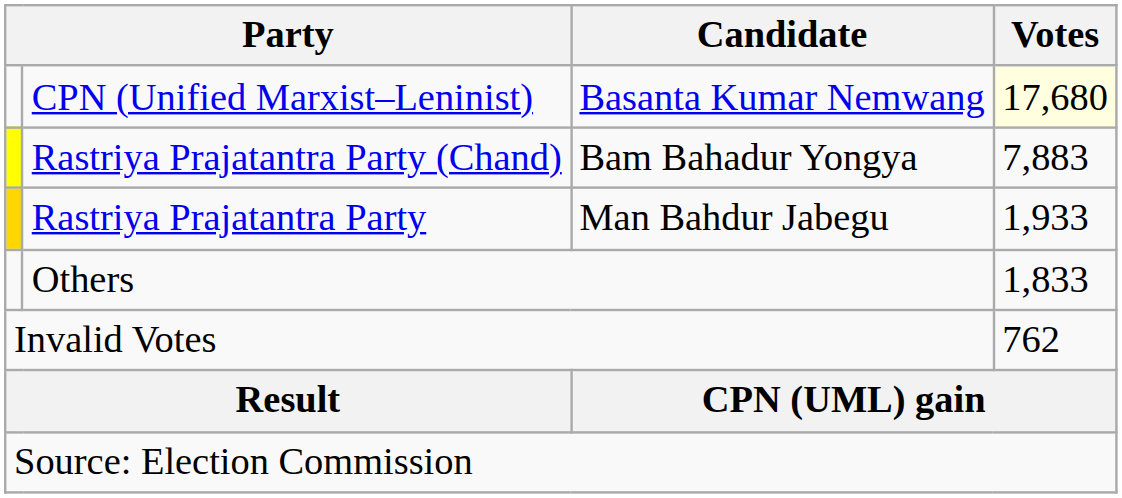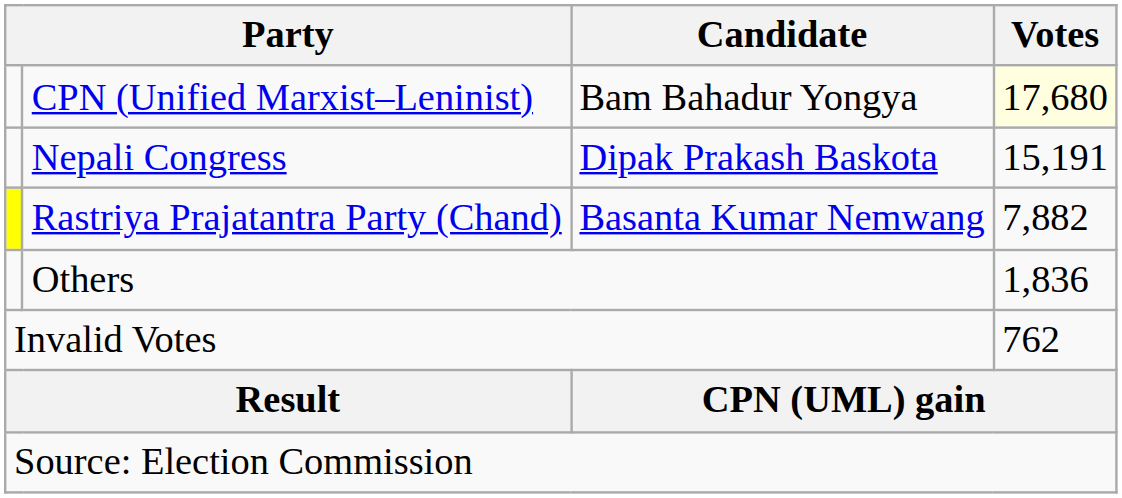(782, 95) Basanta Kumar Nemwang -> (749, 95) Bam Bahadur Yongya
+ row: (159, 156)
(749, 156) Bam Bahadur Yongya -> (782, 217) Basanta Kumar Nemwang
(1046, 156) 7,883 -> (1046, 217) 7,882
- row: (229, 217)
(1046, 278) 1,833 -> (1046, 278) 1,836
